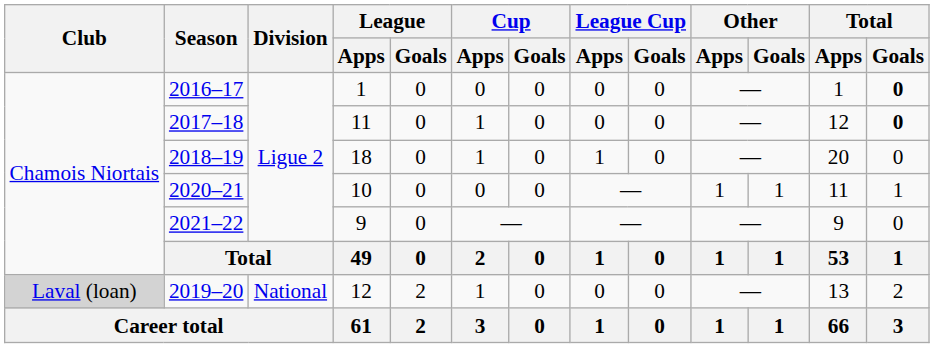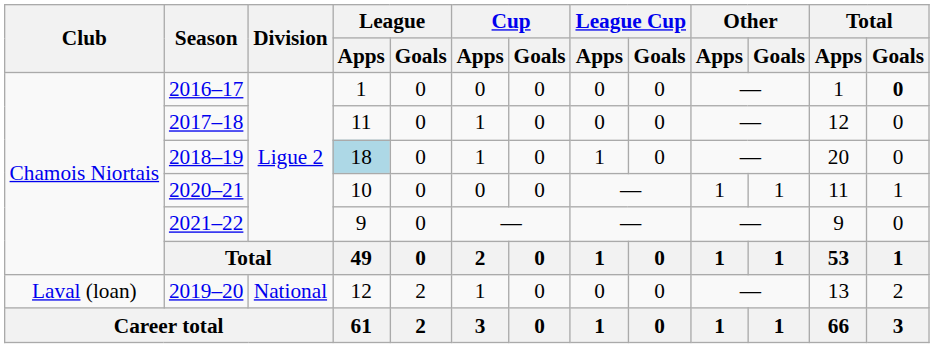(898, 122) bold -> (898, 122) normal
(361, 156) no background -> (361, 156) lightblue background
(84, 291) lightgrey background -> (84, 291) no background
